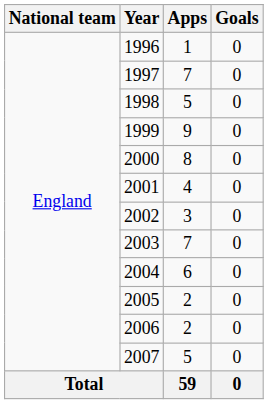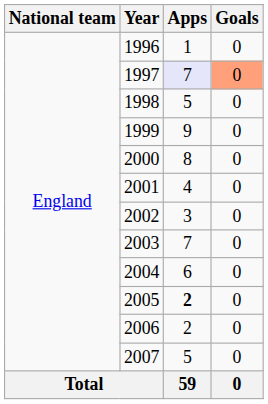(187, 74) no background -> (187, 74) lavender background
(237, 74) no background -> (237, 74) lightsalmon background
(187, 300) normal -> (187, 300) bold
